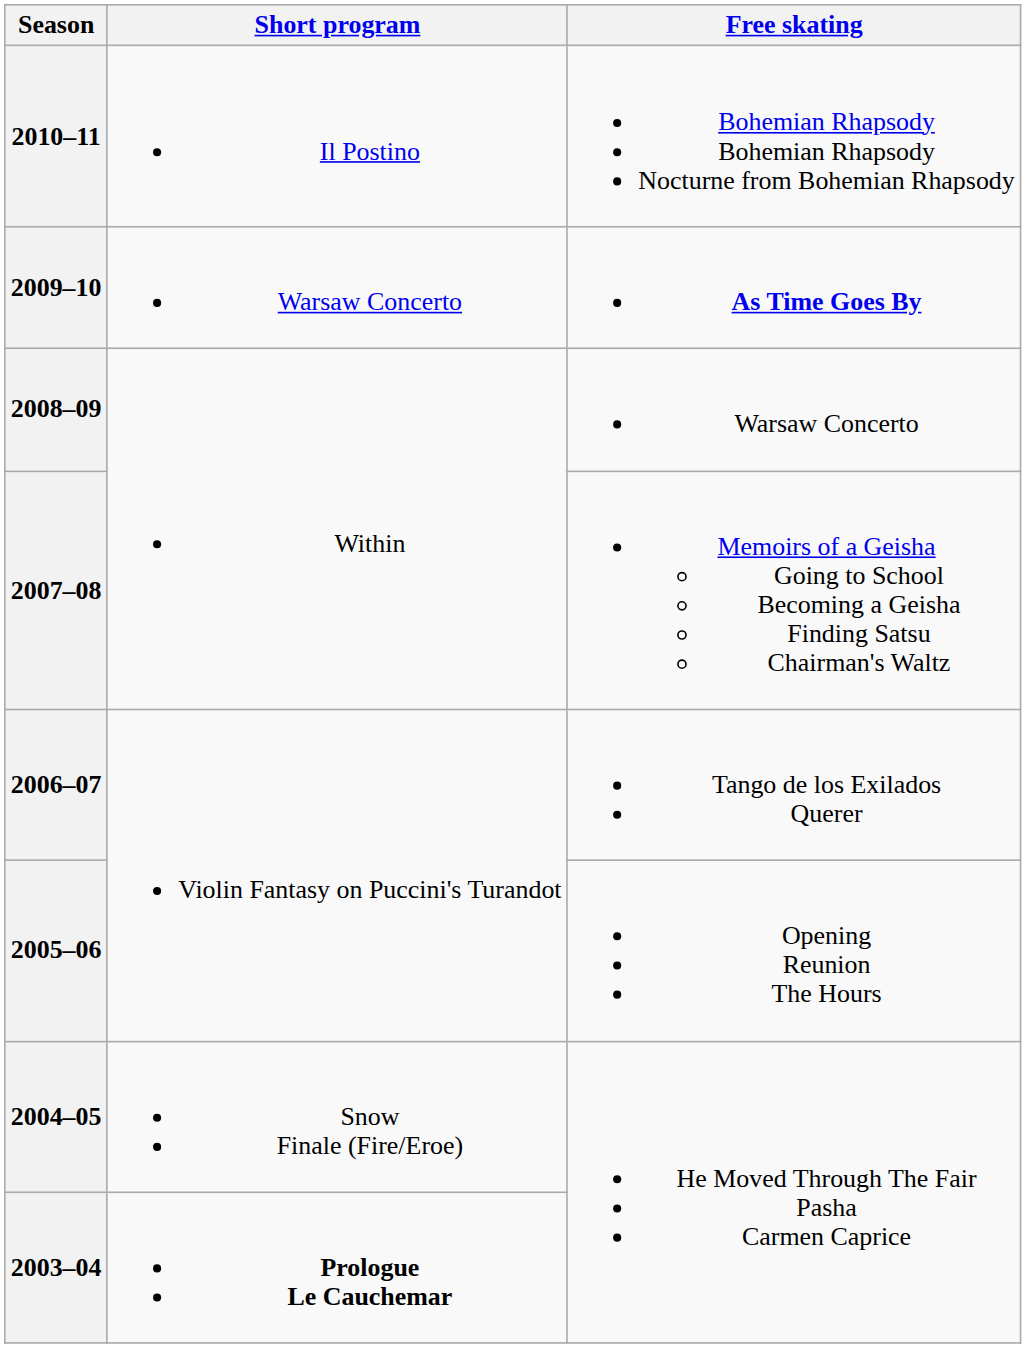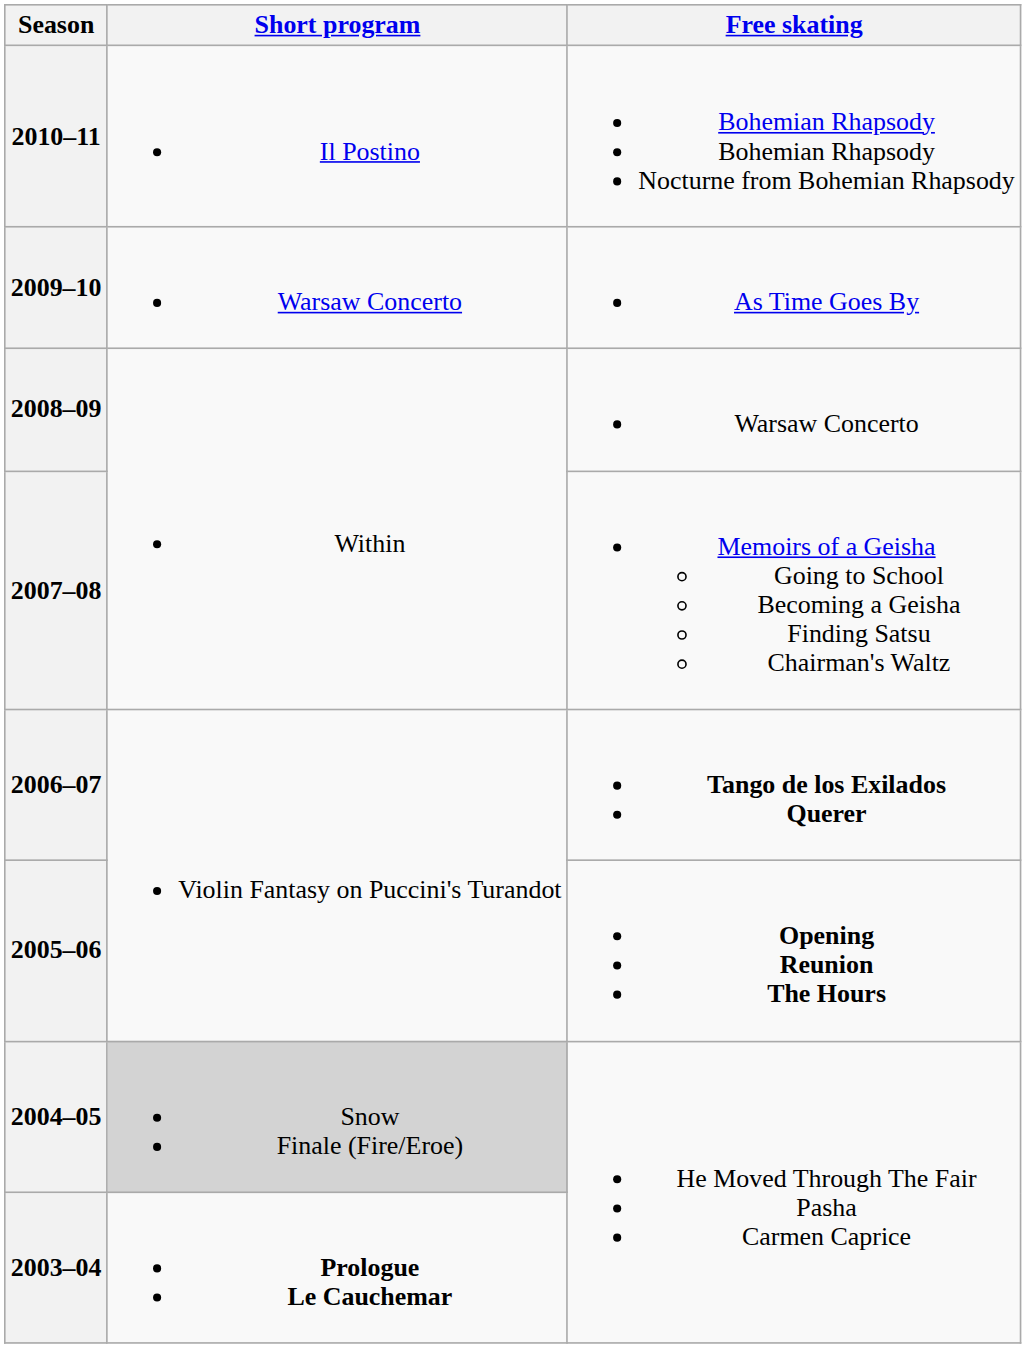(794, 302) bold -> (794, 302) normal
(794, 800) normal -> (794, 800) bold
(794, 965) normal -> (794, 965) bold
(338, 1131) no background -> (338, 1131) lightgrey background
